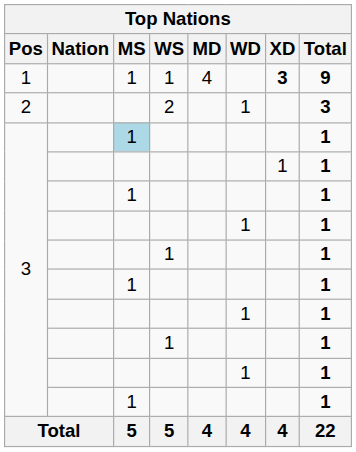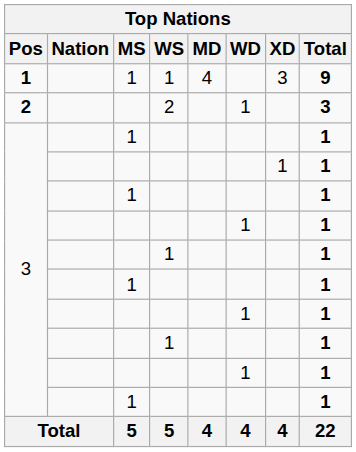(26, 78) normal -> (26, 78) bold
(282, 78) bold -> (282, 78) normal
(26, 107) normal -> (26, 107) bold
(132, 136) lightblue background -> (132, 136) no background
